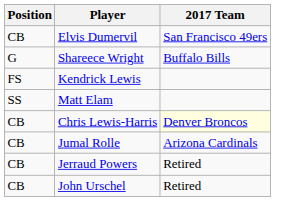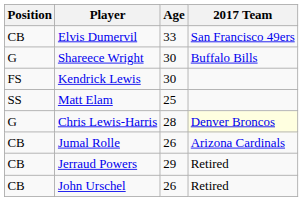+ column: (174, 15)
(16, 121) CB -> (12, 121) G
